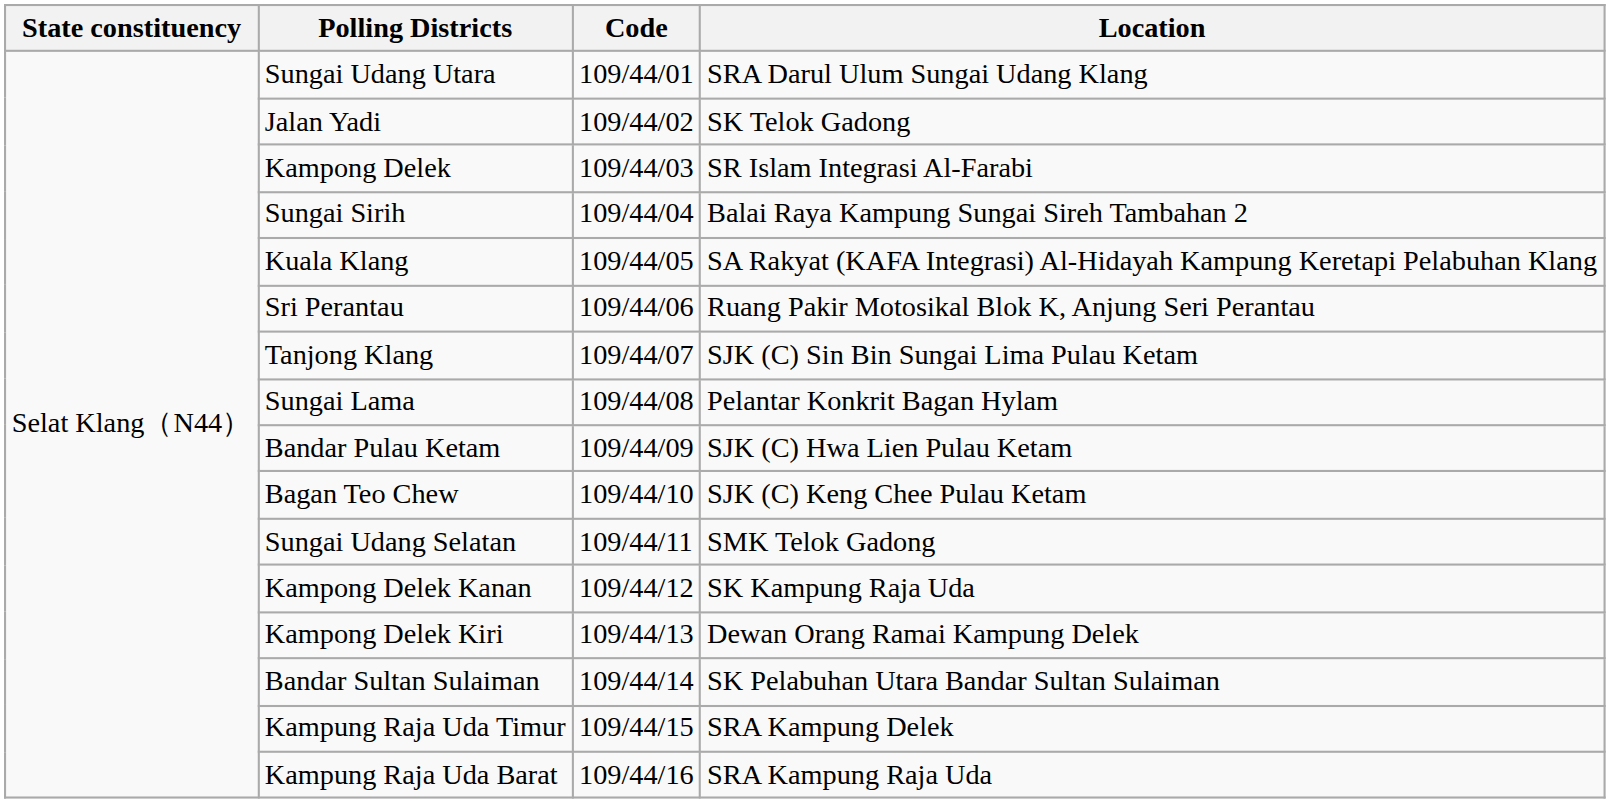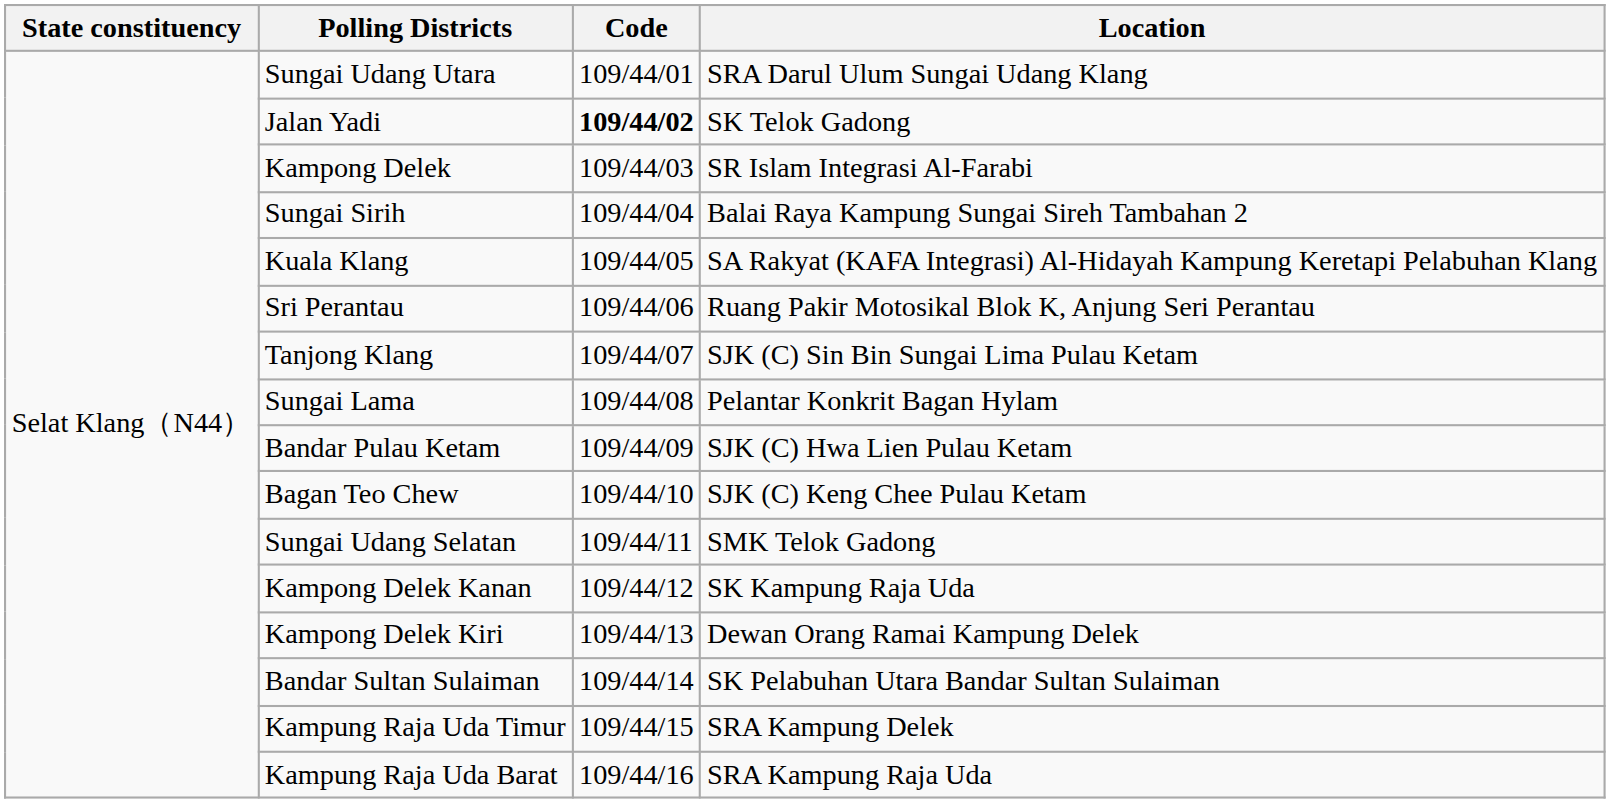(636, 120) normal -> (636, 120) bold
